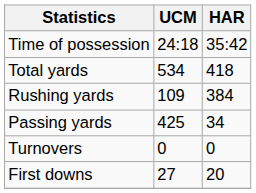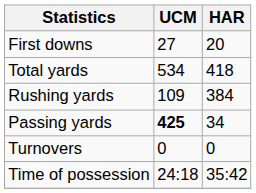rows swapped: (50, 174) <-> (79, 44)
(171, 122) normal -> (171, 122) bold
